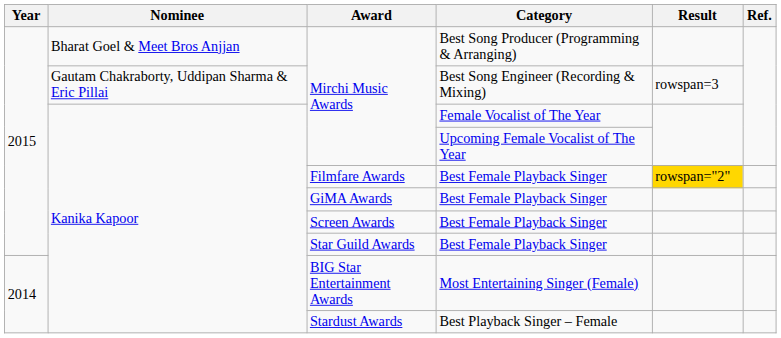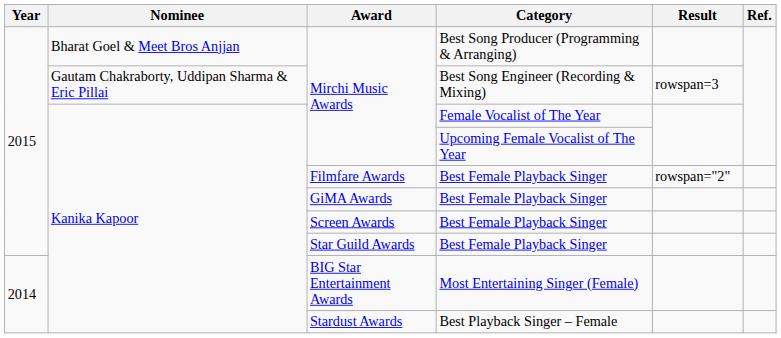(693, 176) gold background -> (693, 176) no background
